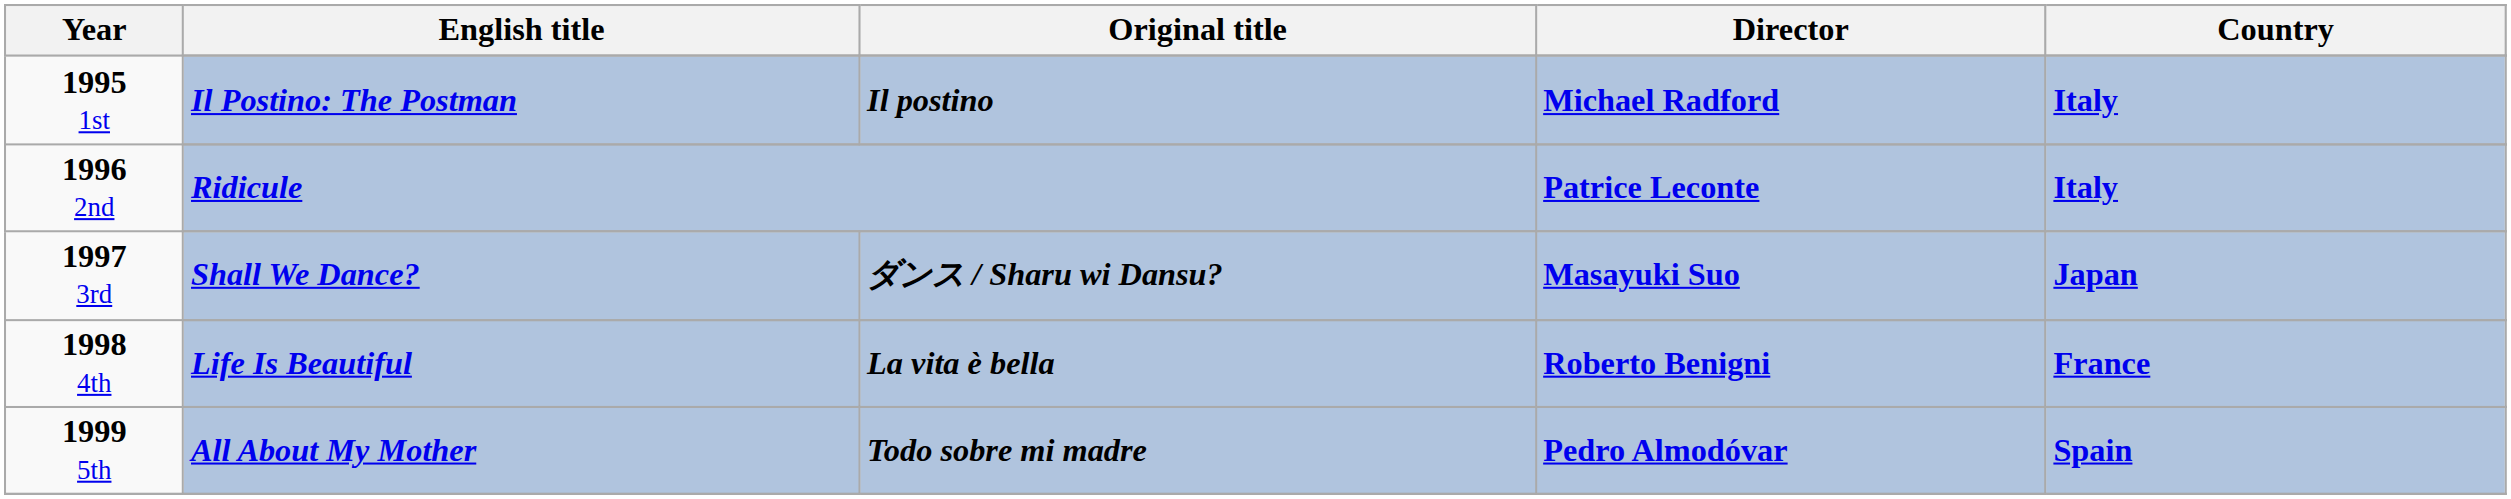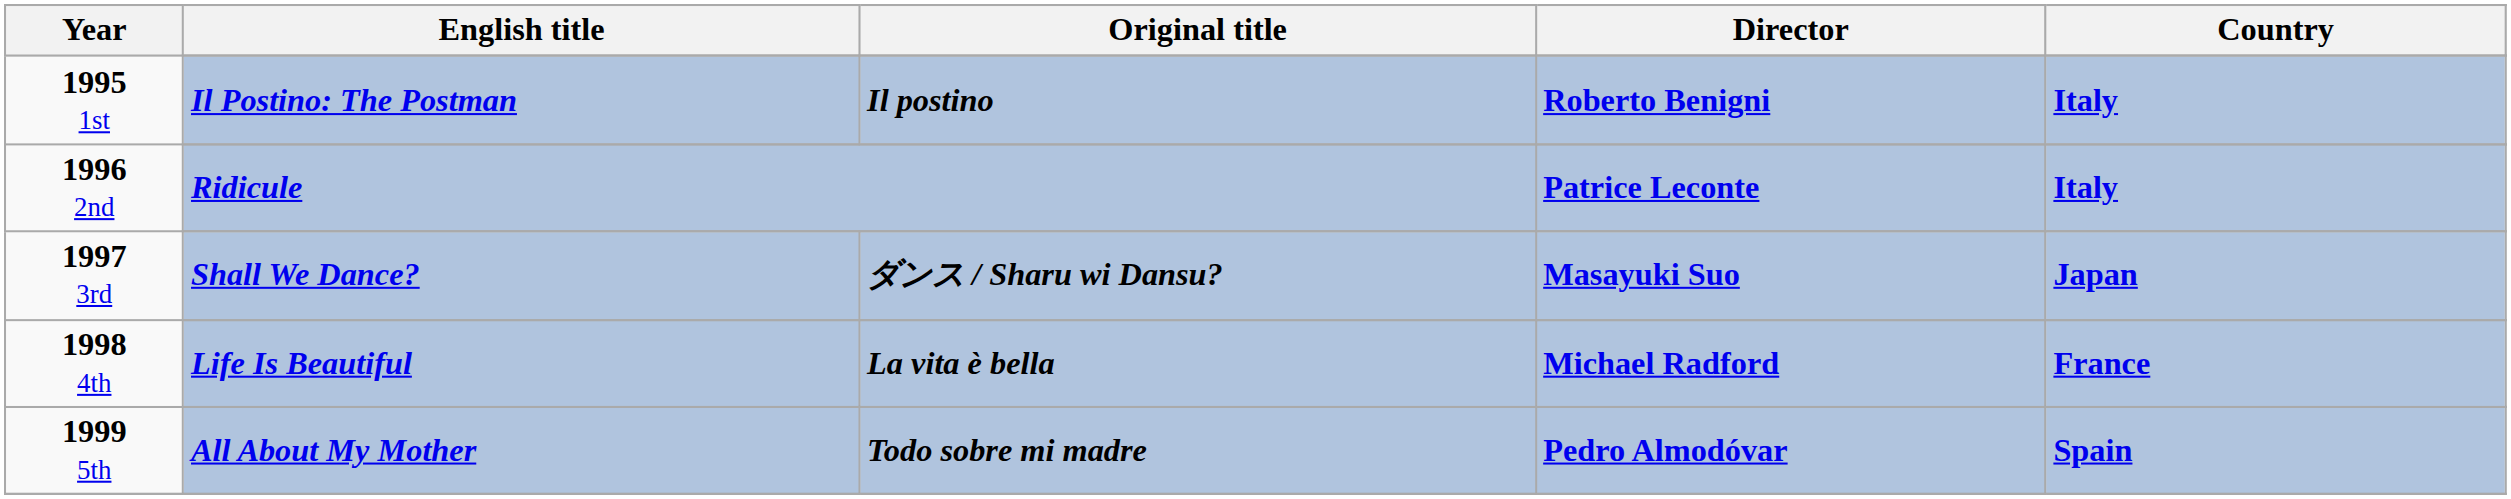(1661, 99) Michael Radford -> (1657, 99) Roberto Benigni
(1657, 362) Roberto Benigni -> (1661, 362) Michael Radford
